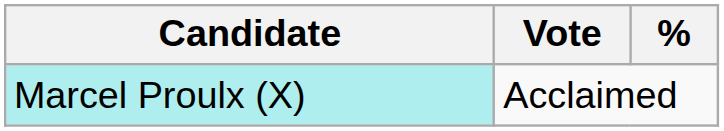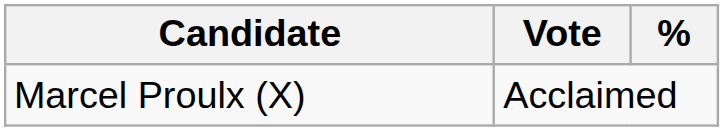(160, 94) paleturquoise background -> (160, 94) no background
